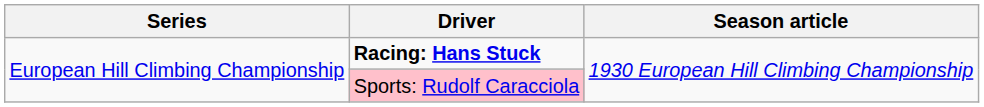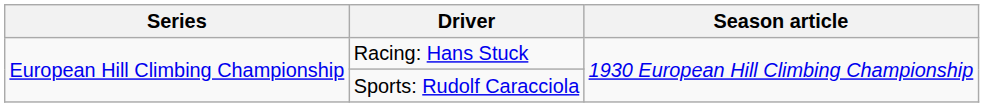(447, 53) bold -> (441, 53) normal
(466, 85) pink background -> (466, 85) no background
